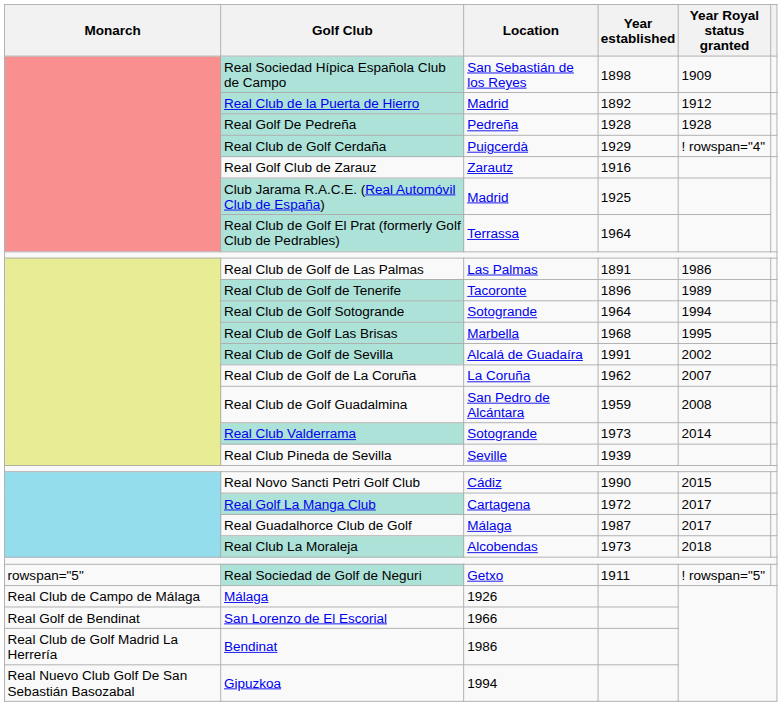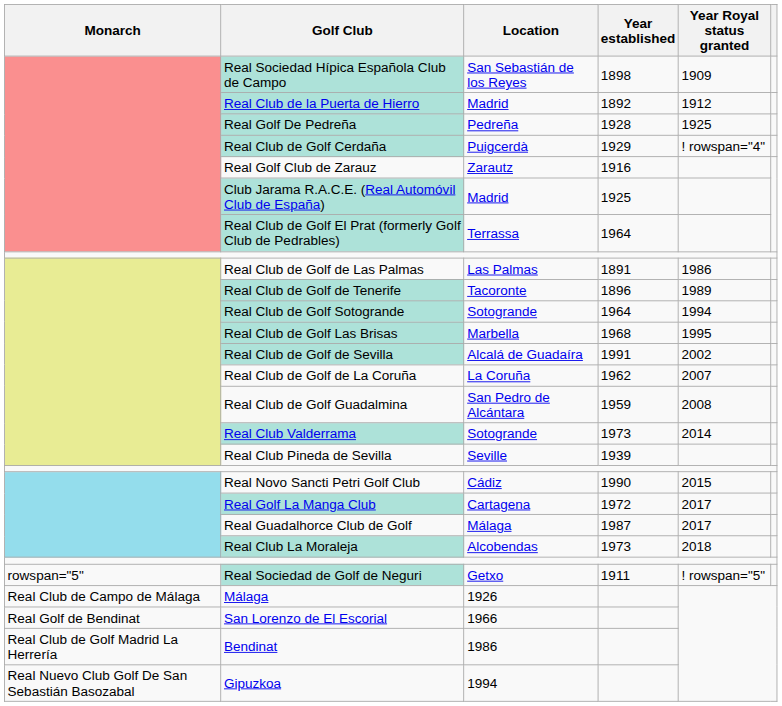(697, 125) 1928 -> (697, 125) 1925
